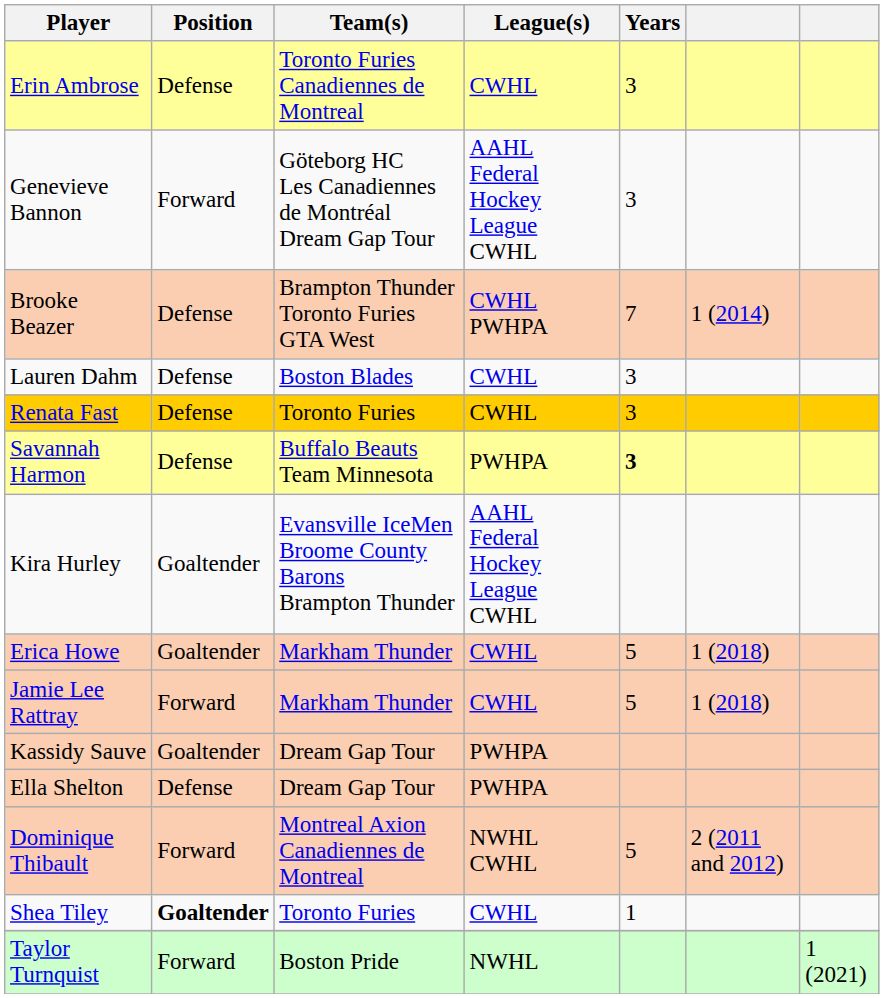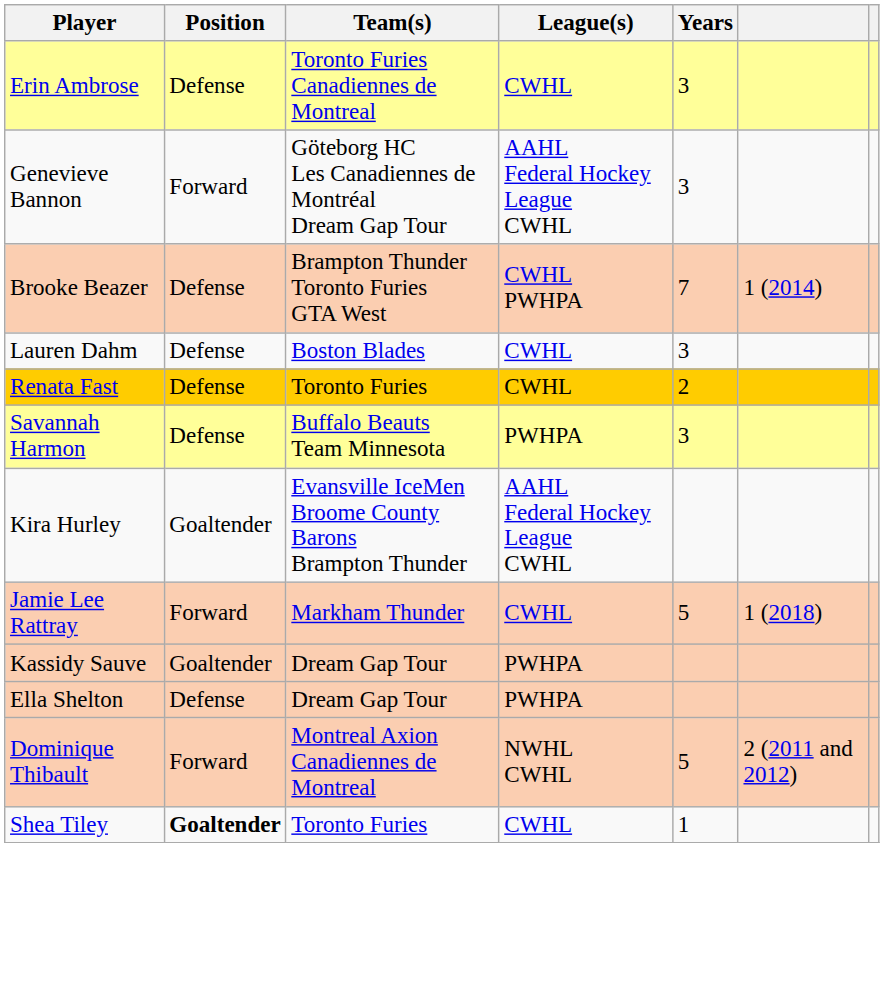(631, 412) 3 -> (684, 386) 2
(631, 462) bold -> (684, 436) normal
- row: (65, 652)
- row: (54, 962)
